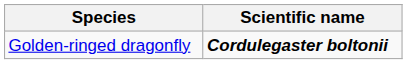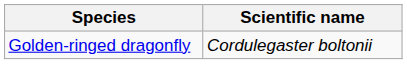(298, 44) bold -> (290, 44) normal
